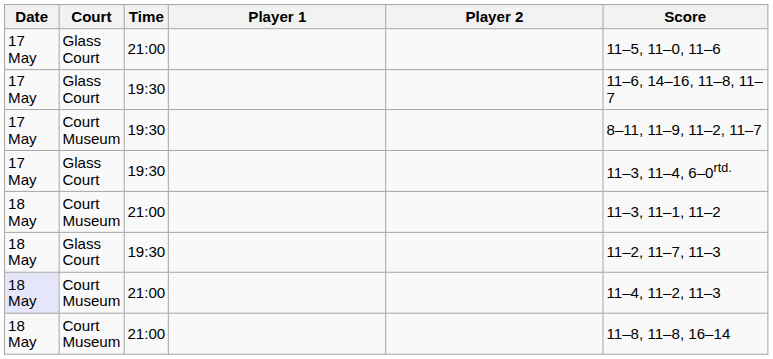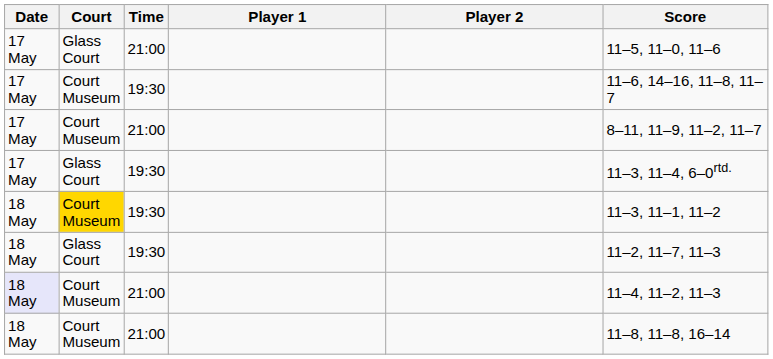(82, 90) Glass Court -> (91, 90) Court Museum
(146, 131) 19:30 -> (146, 131) 21:00
(91, 212) no background -> (91, 212) gold background
(146, 212) 21:00 -> (146, 212) 19:30
